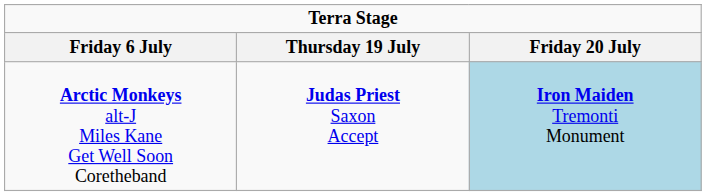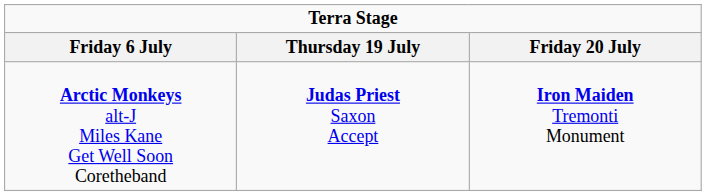(585, 115) lightblue background -> (585, 115) no background
